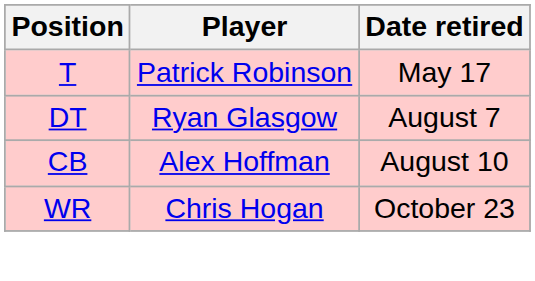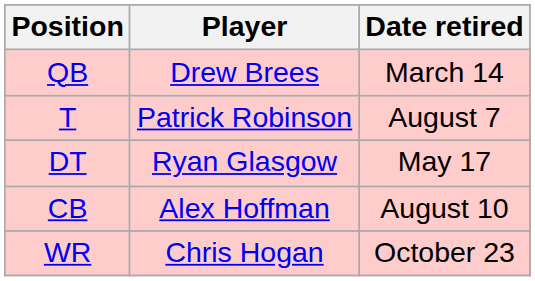+ row: (68, 72)
(444, 72) May 17 -> (444, 117) August 7
(444, 117) August 7 -> (444, 162) May 17
